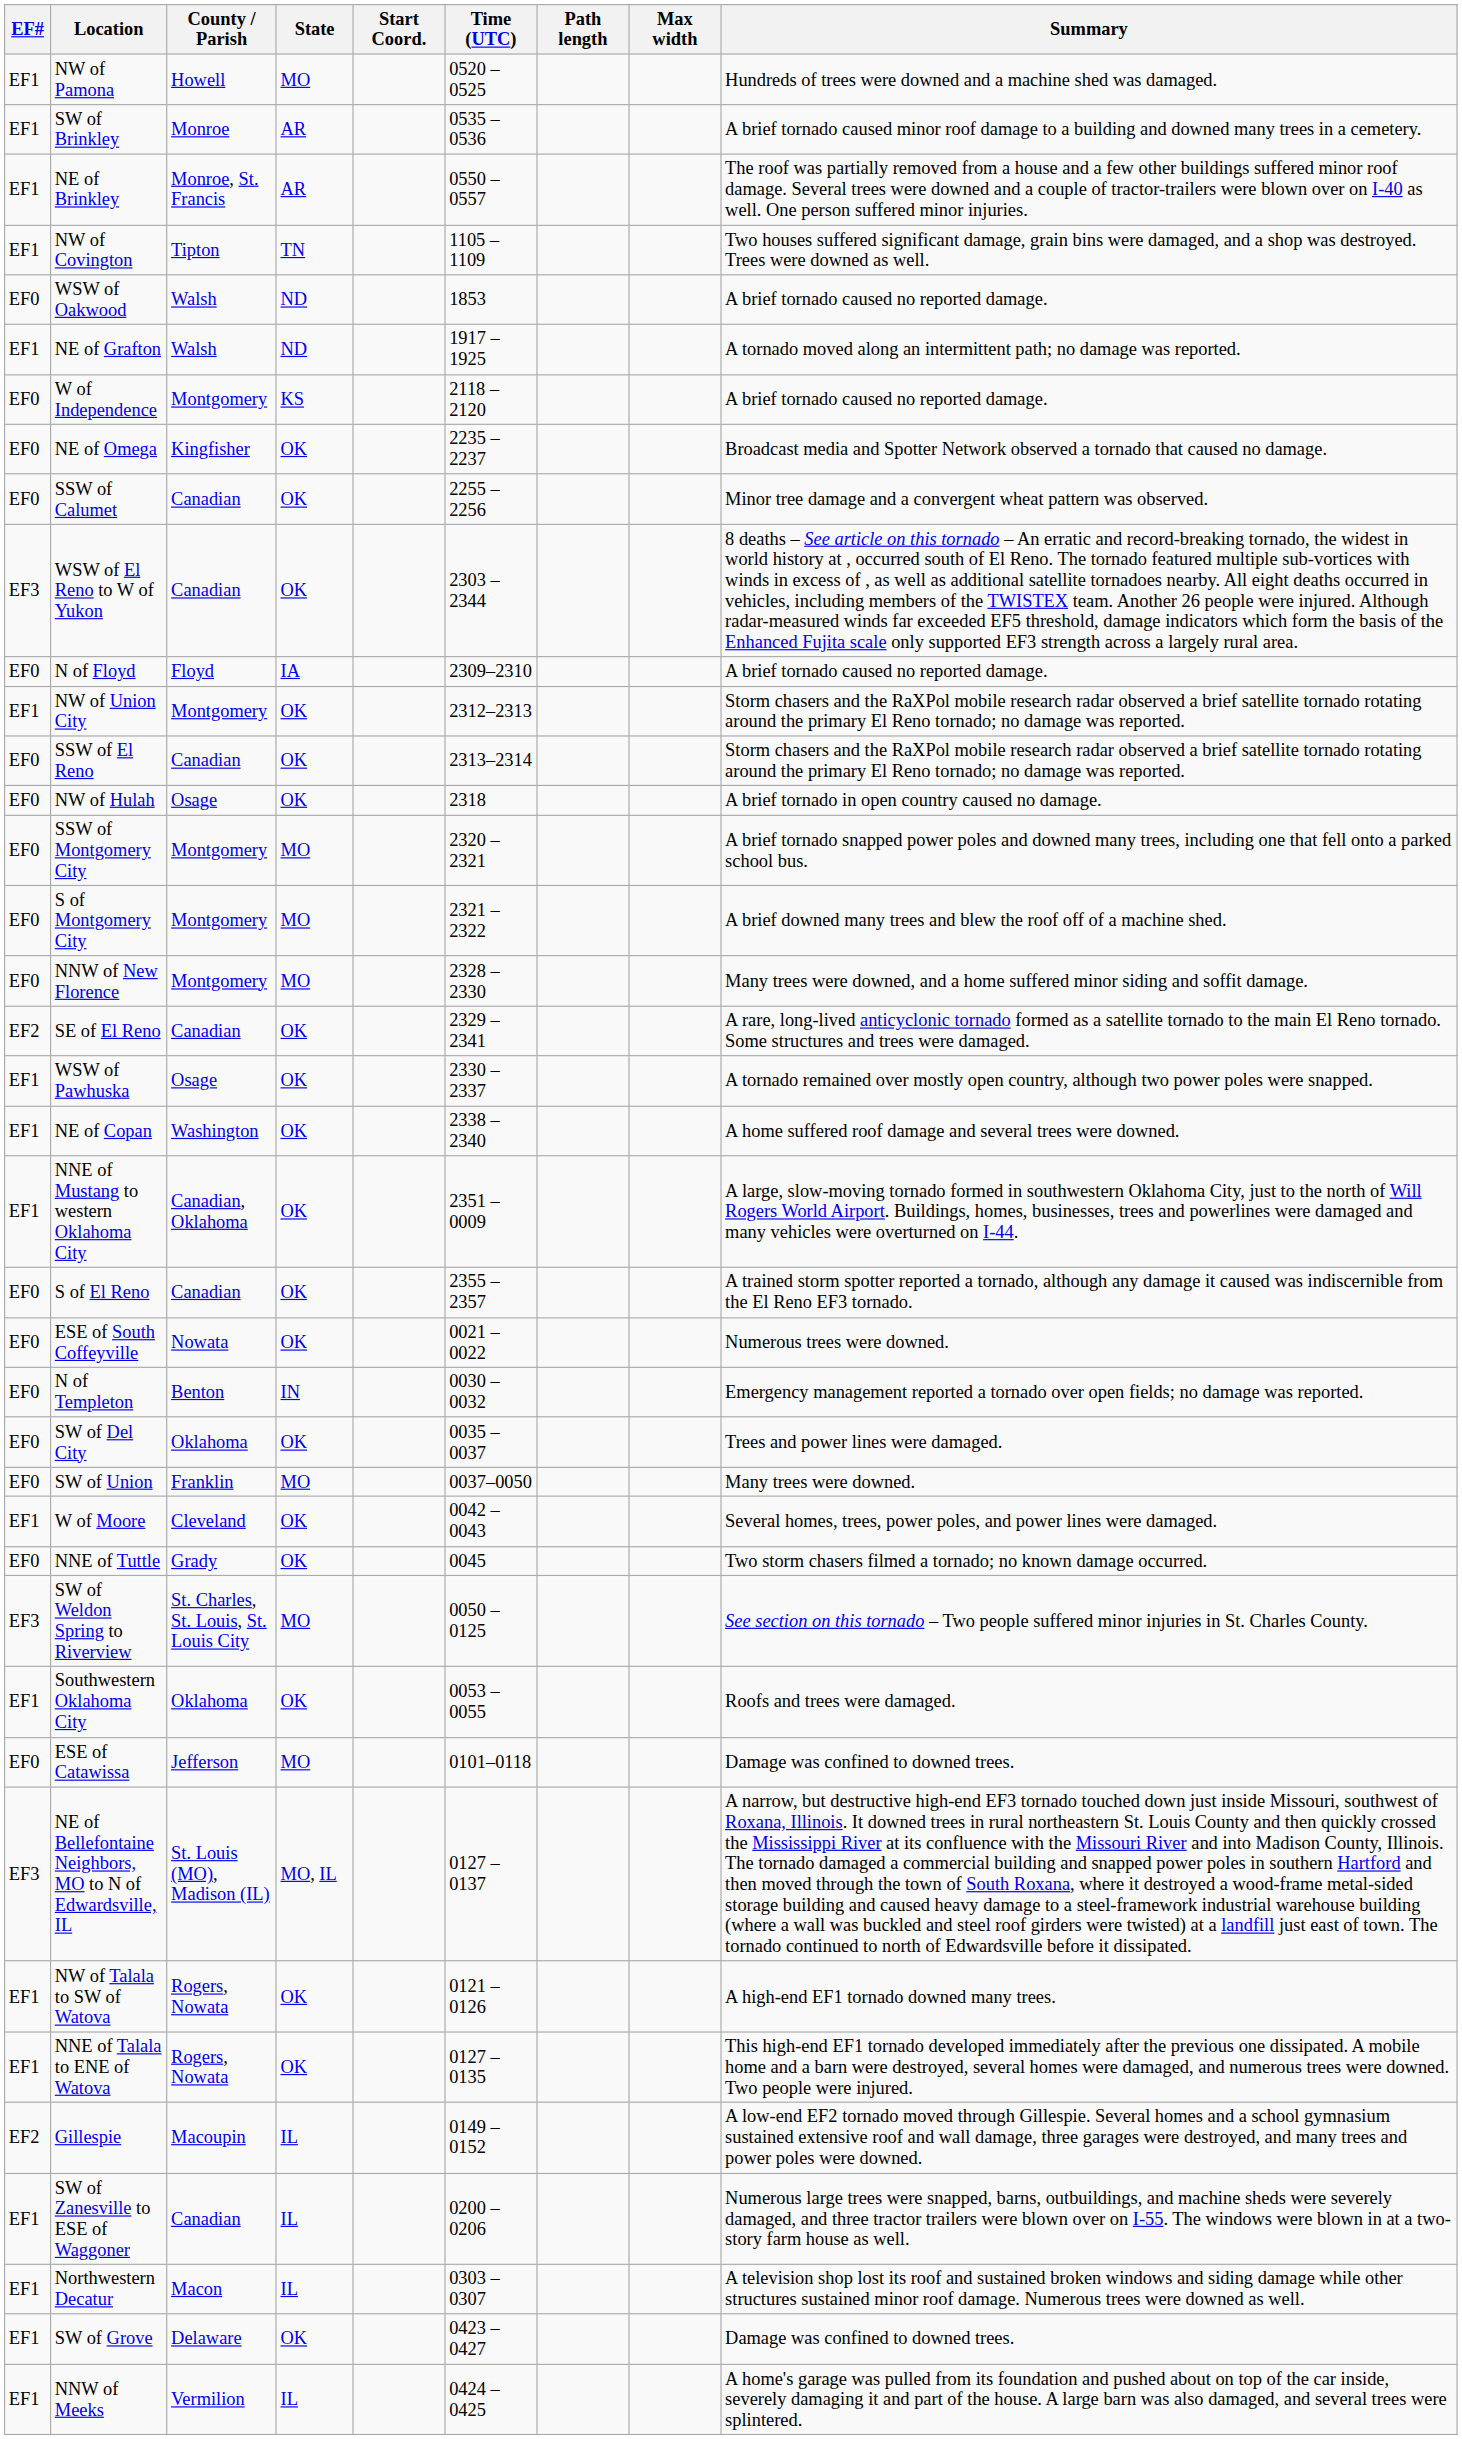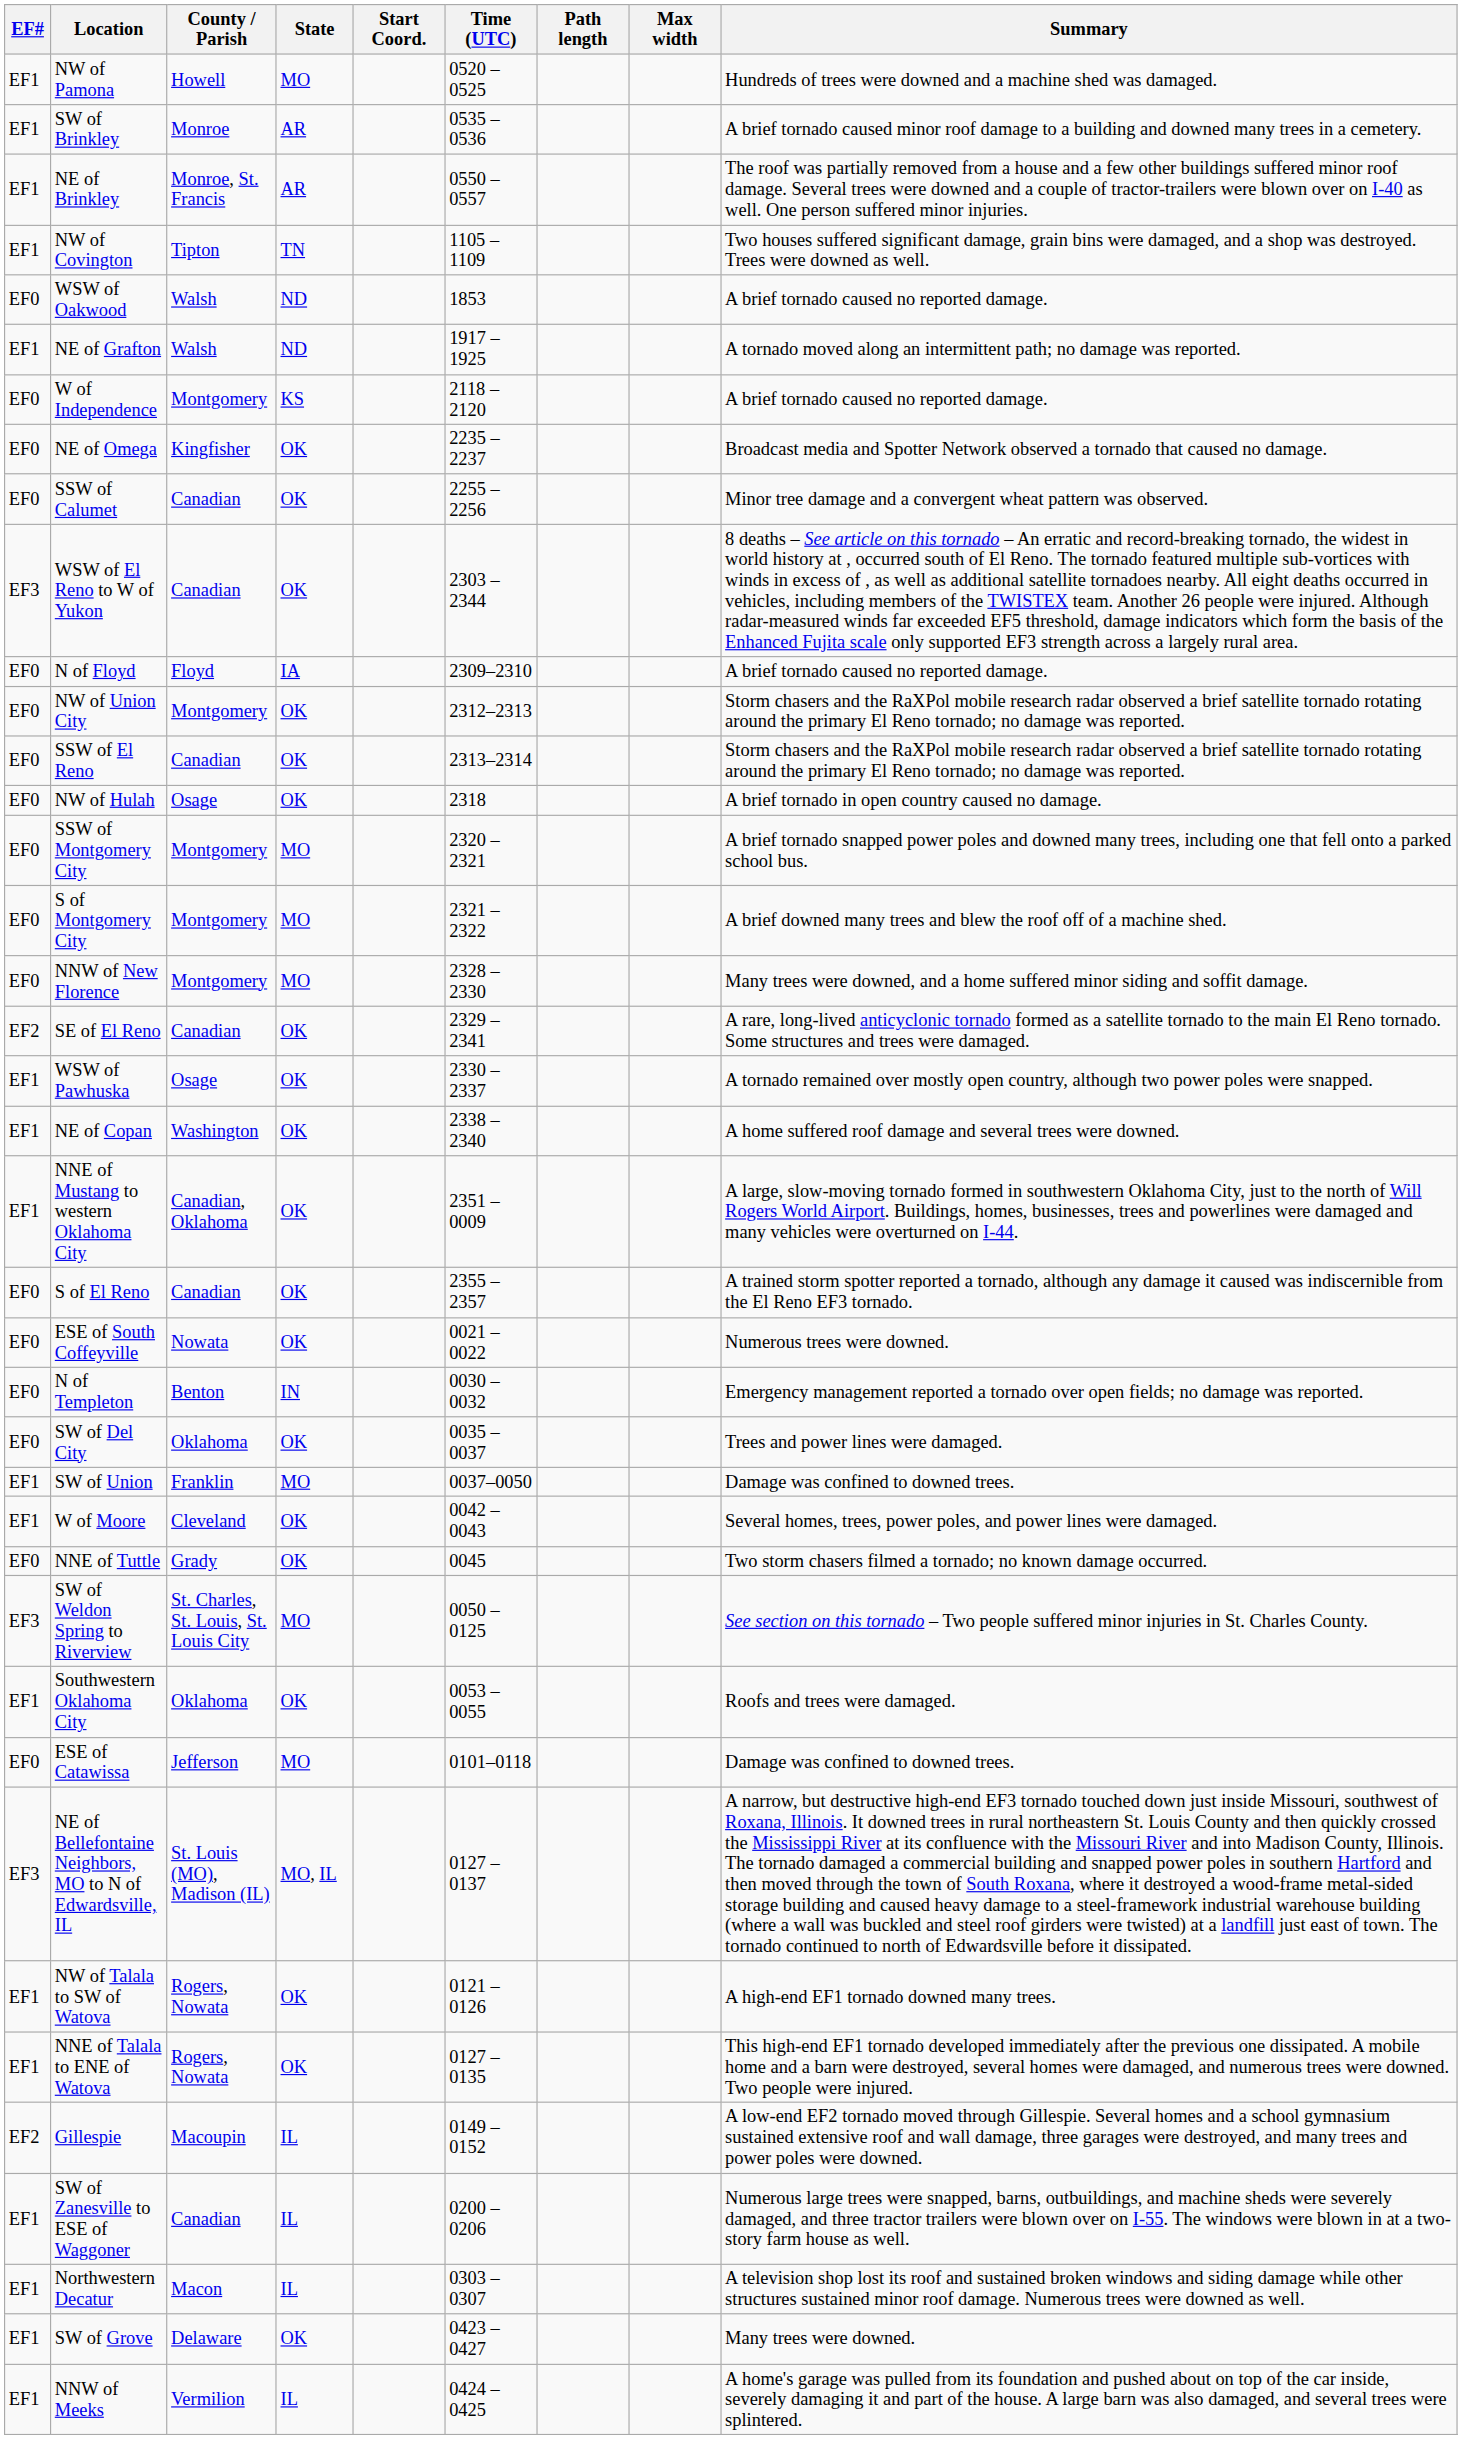(24, 710) EF1 -> (24, 710) EF0
(24, 1481) EF0 -> (24, 1481) EF1
(820, 1481) Many trees were downed. -> (870, 1481) Damage was confined to downed trees.
(870, 2338) Damage was confined to downed trees. -> (820, 2338) Many trees were downed.
